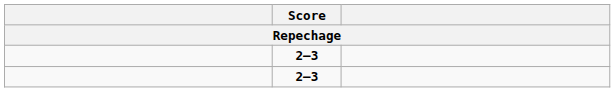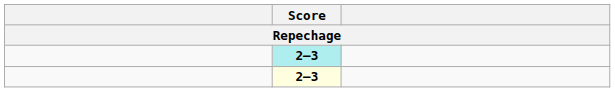(307, 56) no background -> (307, 56) paleturquoise background
(307, 76) no background -> (307, 76) lightyellow background
